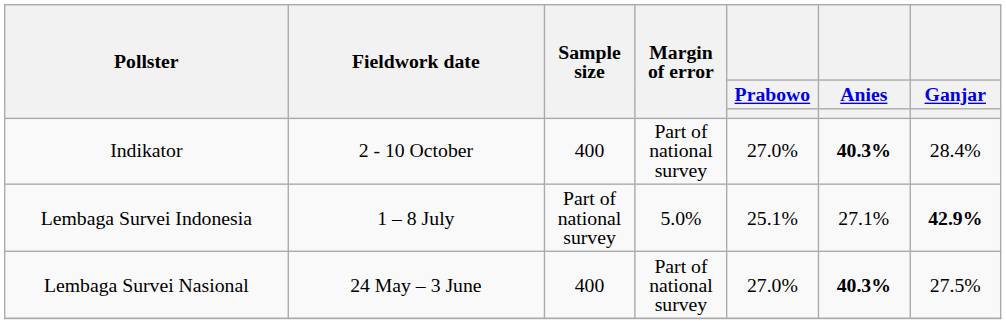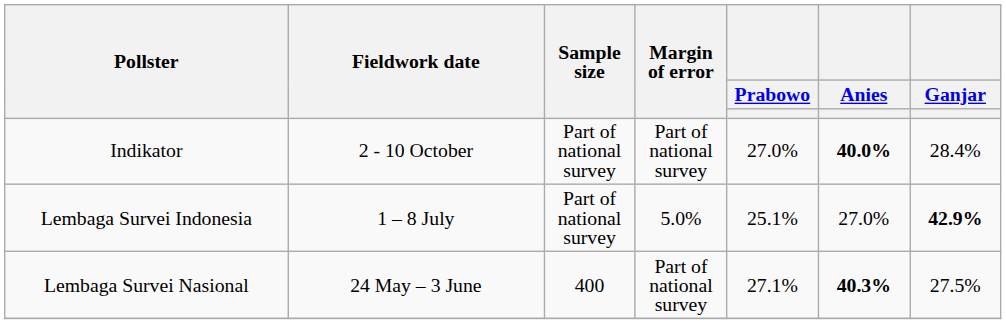(590, 151) 400 -> (589, 151) Part of national survey
(864, 151) 40.3% -> (864, 151) 40.0%
(864, 218) 27.1% -> (864, 218) 27.0%
(772, 285) 27.0% -> (772, 285) 27.1%
